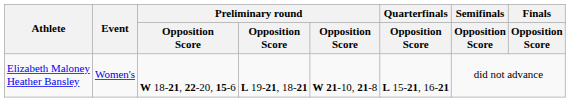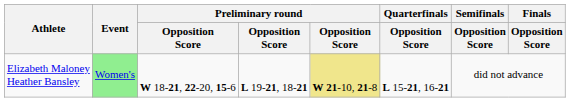(115, 75) no background -> (115, 75) lightgreen background
(345, 88) no background -> (345, 88) khaki background
